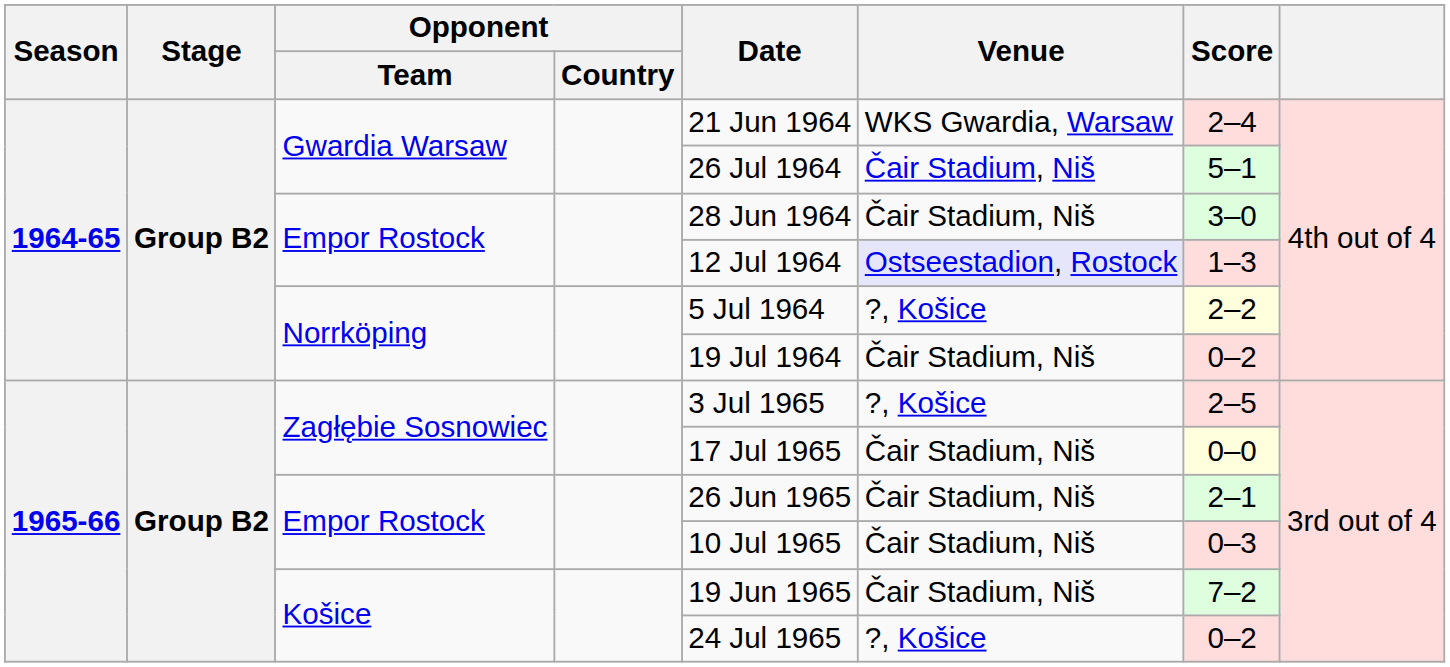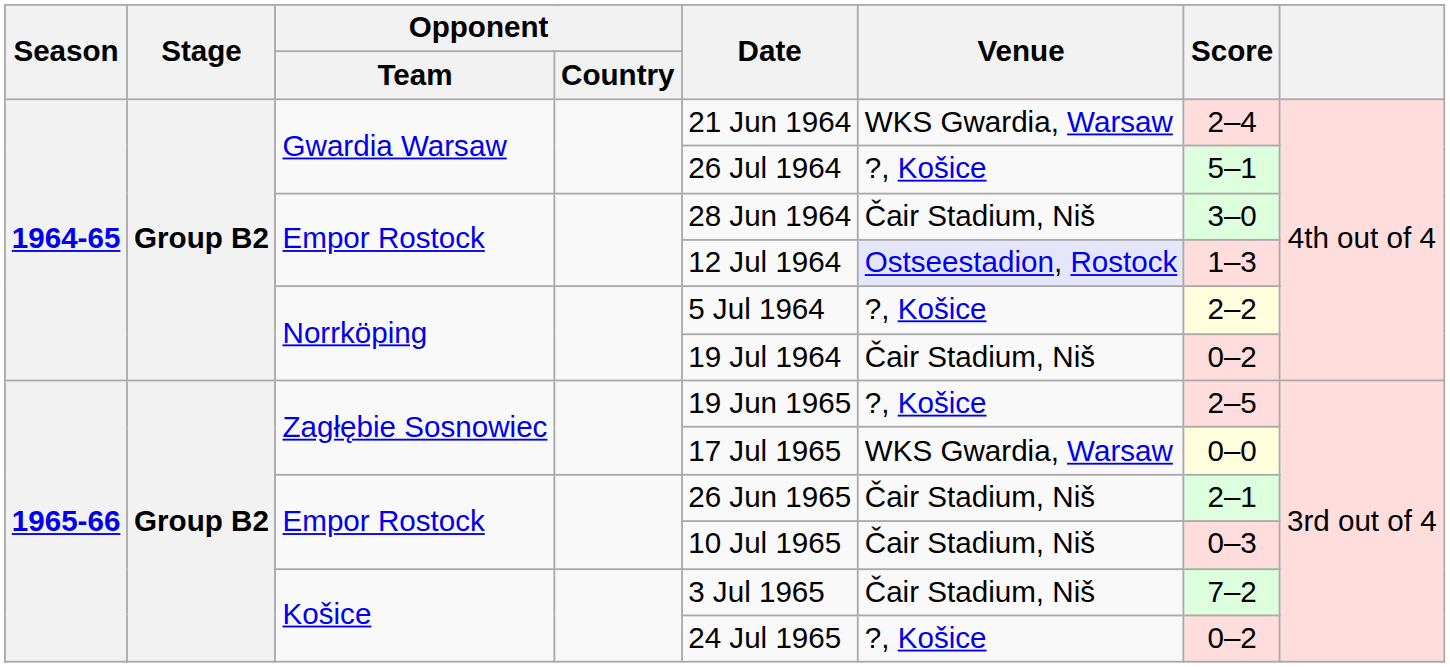(980, 168) Čair Stadium, Niš -> (926, 168) ?, Košice
(756, 403) 3 Jul 1965 -> (770, 403) 19 Jun 1965
(980, 450) Čair Stadium, Niš -> (1019, 450) WKS Gwardia, Warsaw
(770, 591) 19 Jun 1965 -> (756, 591) 3 Jul 1965
